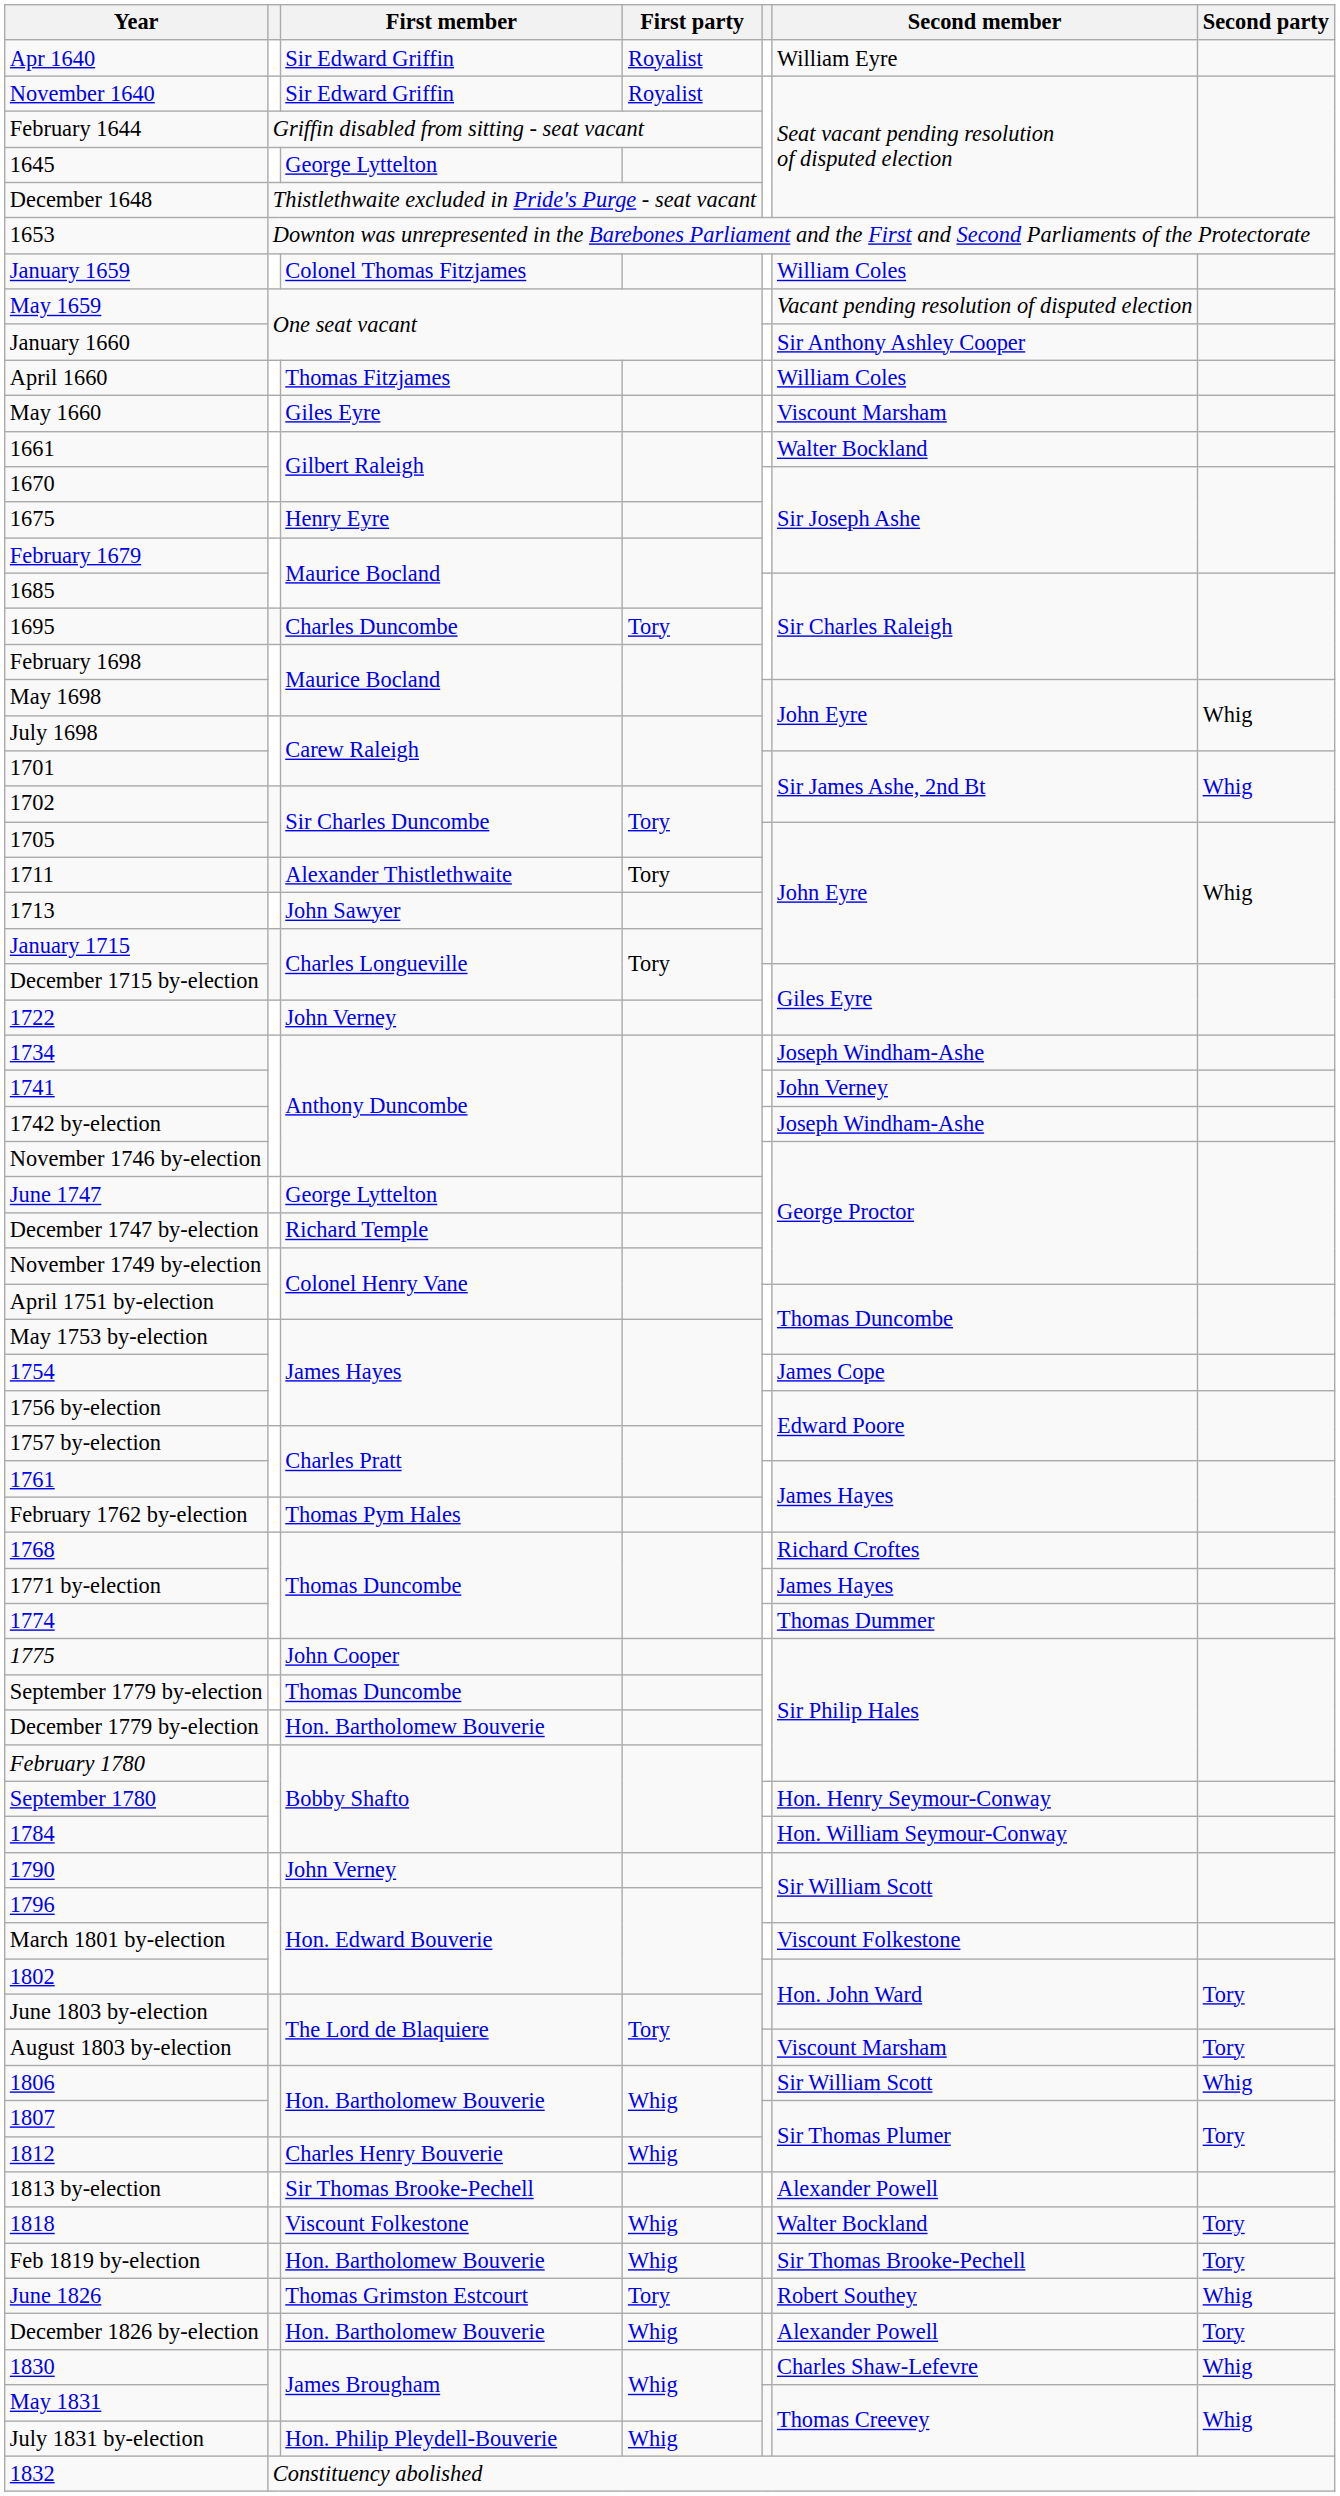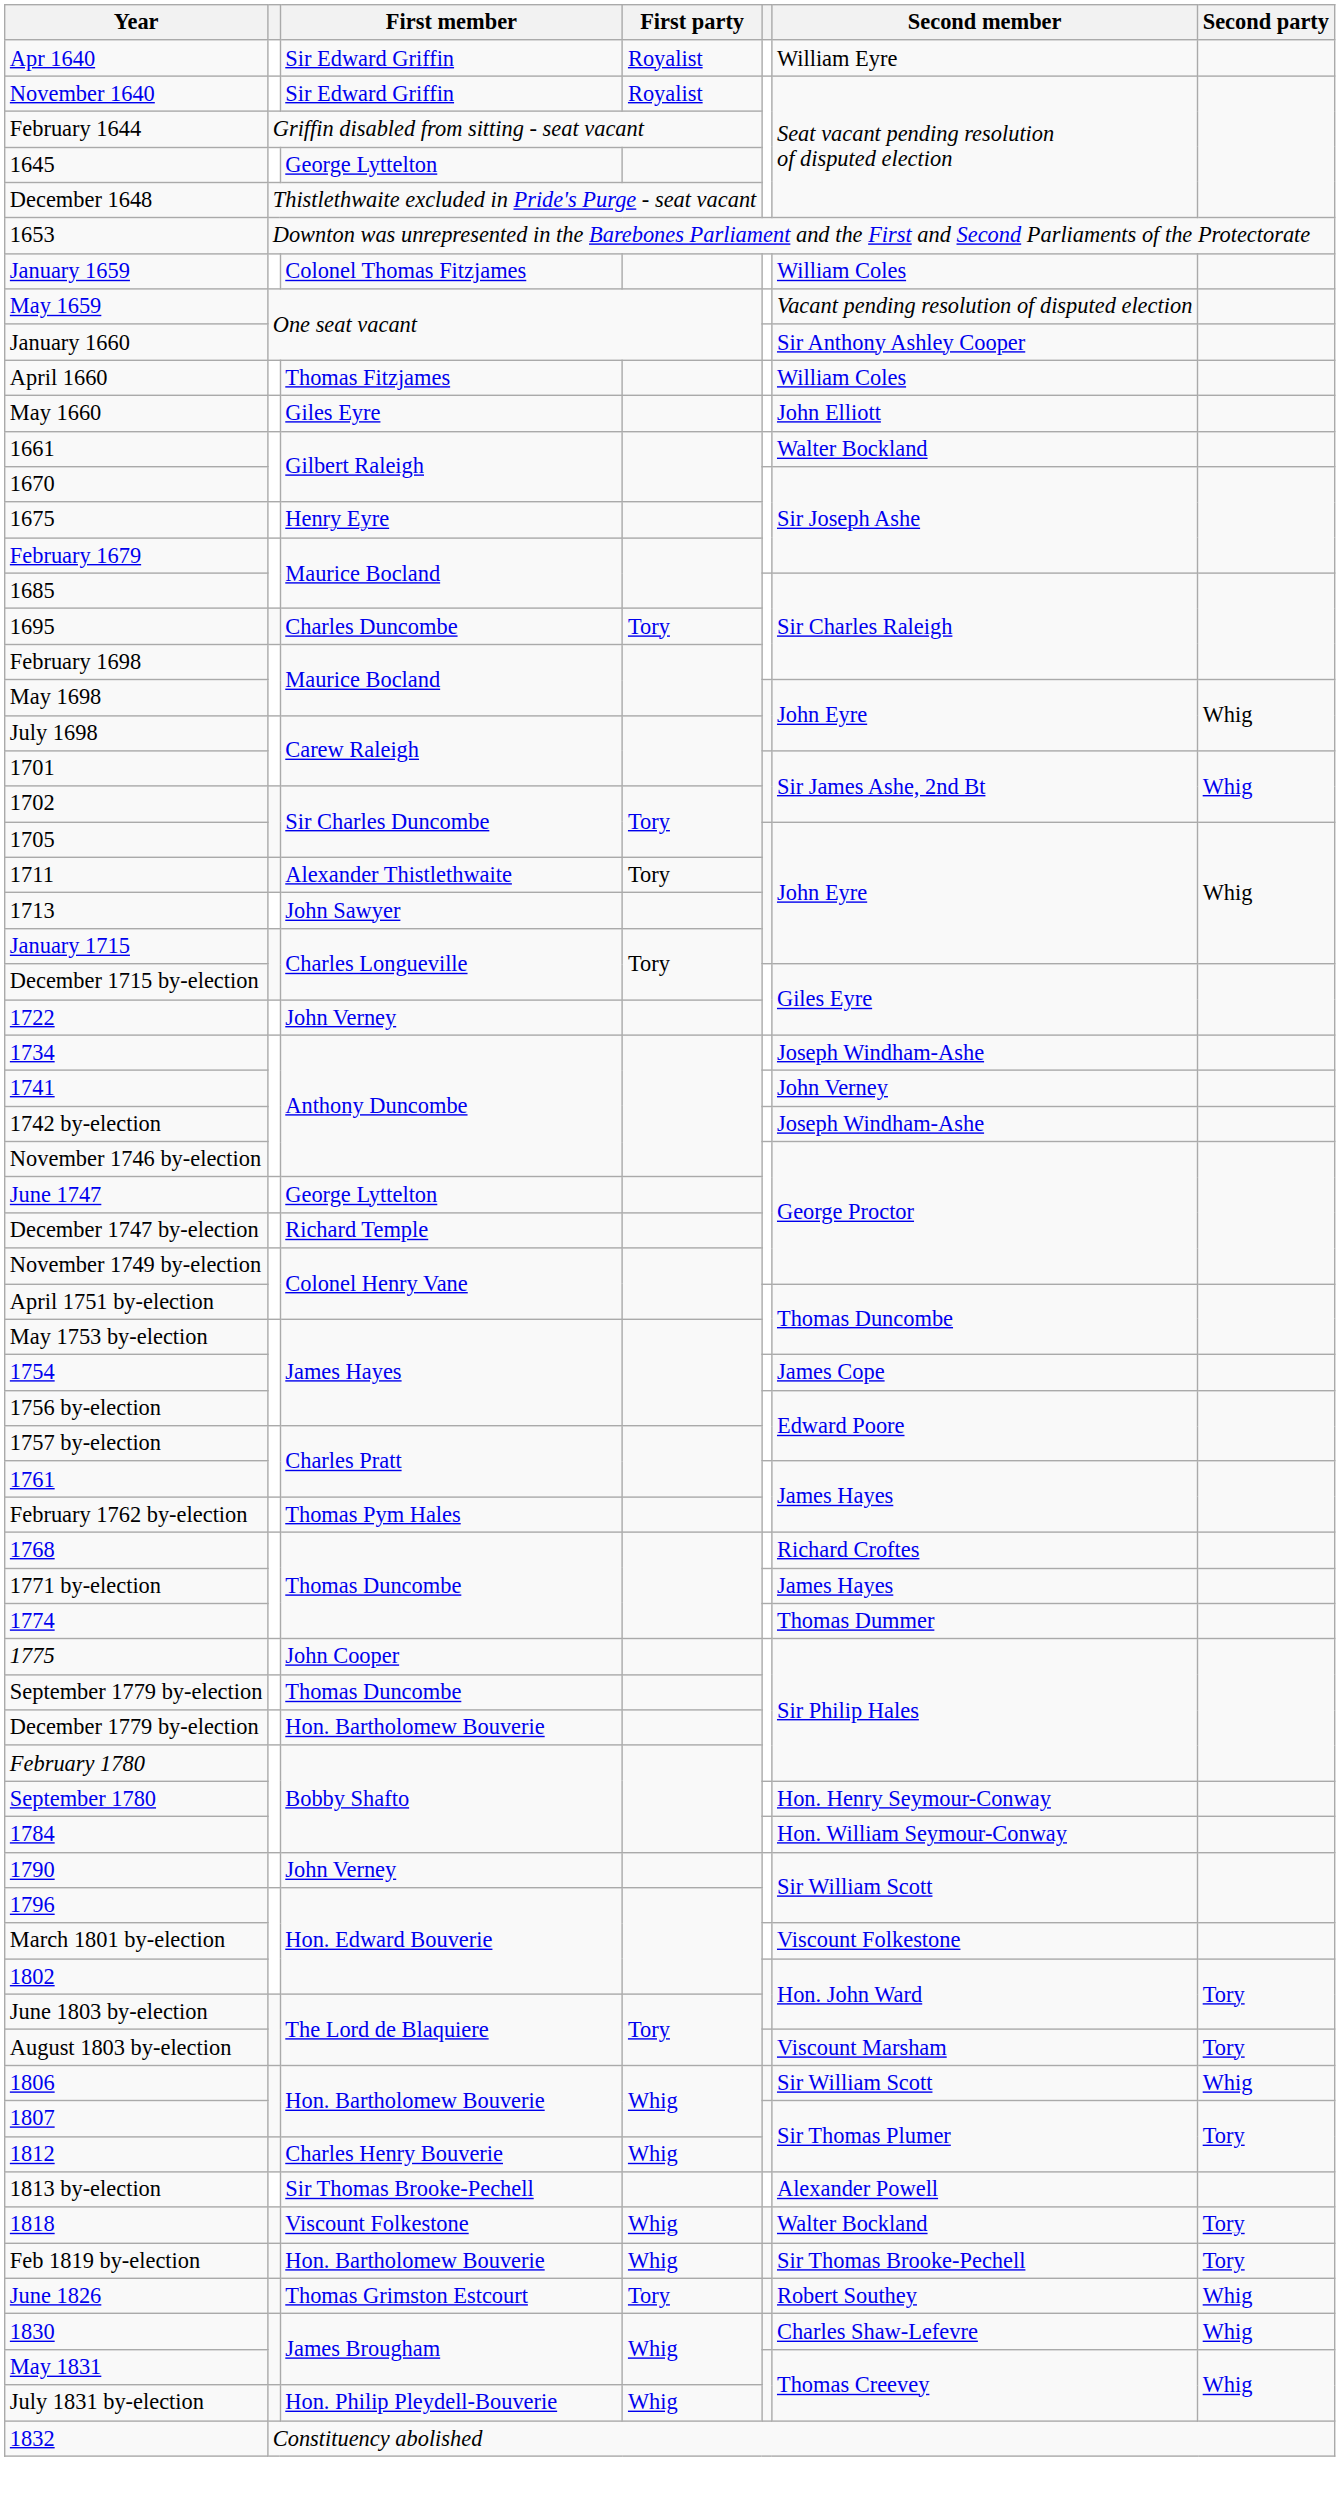(862, 413) Viscount Marsham -> (829, 413) John Elliott
- row: (134, 2331)
